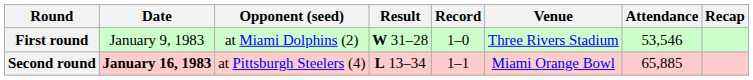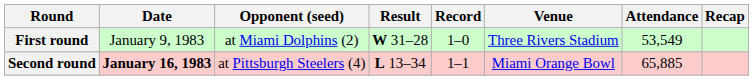(662, 39) 53,546 -> (662, 39) 53,549
